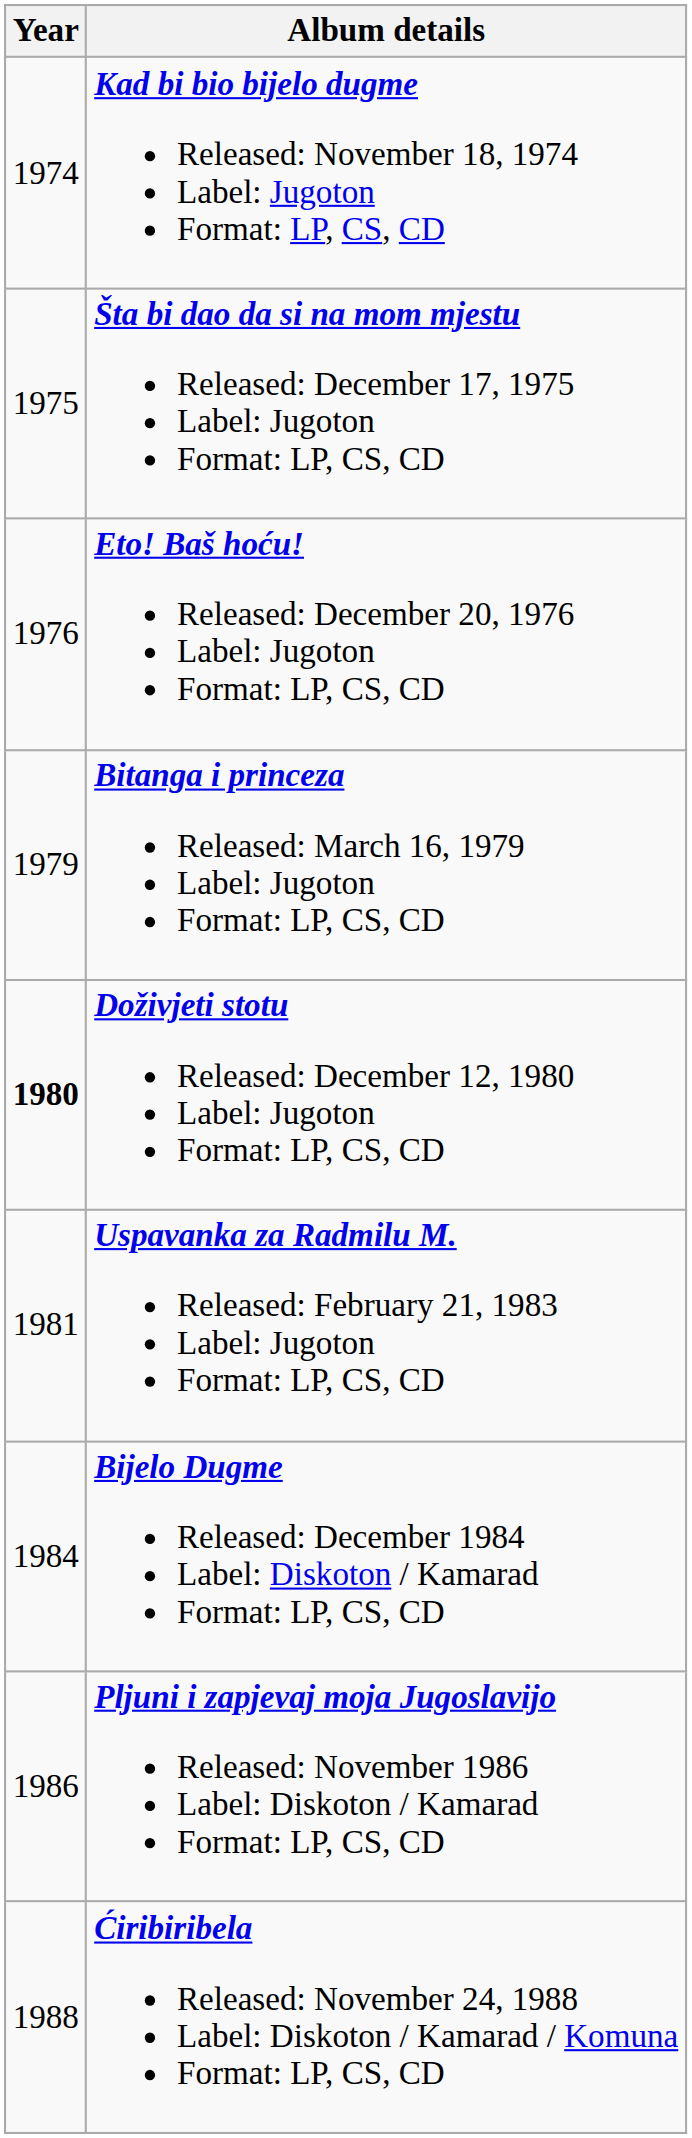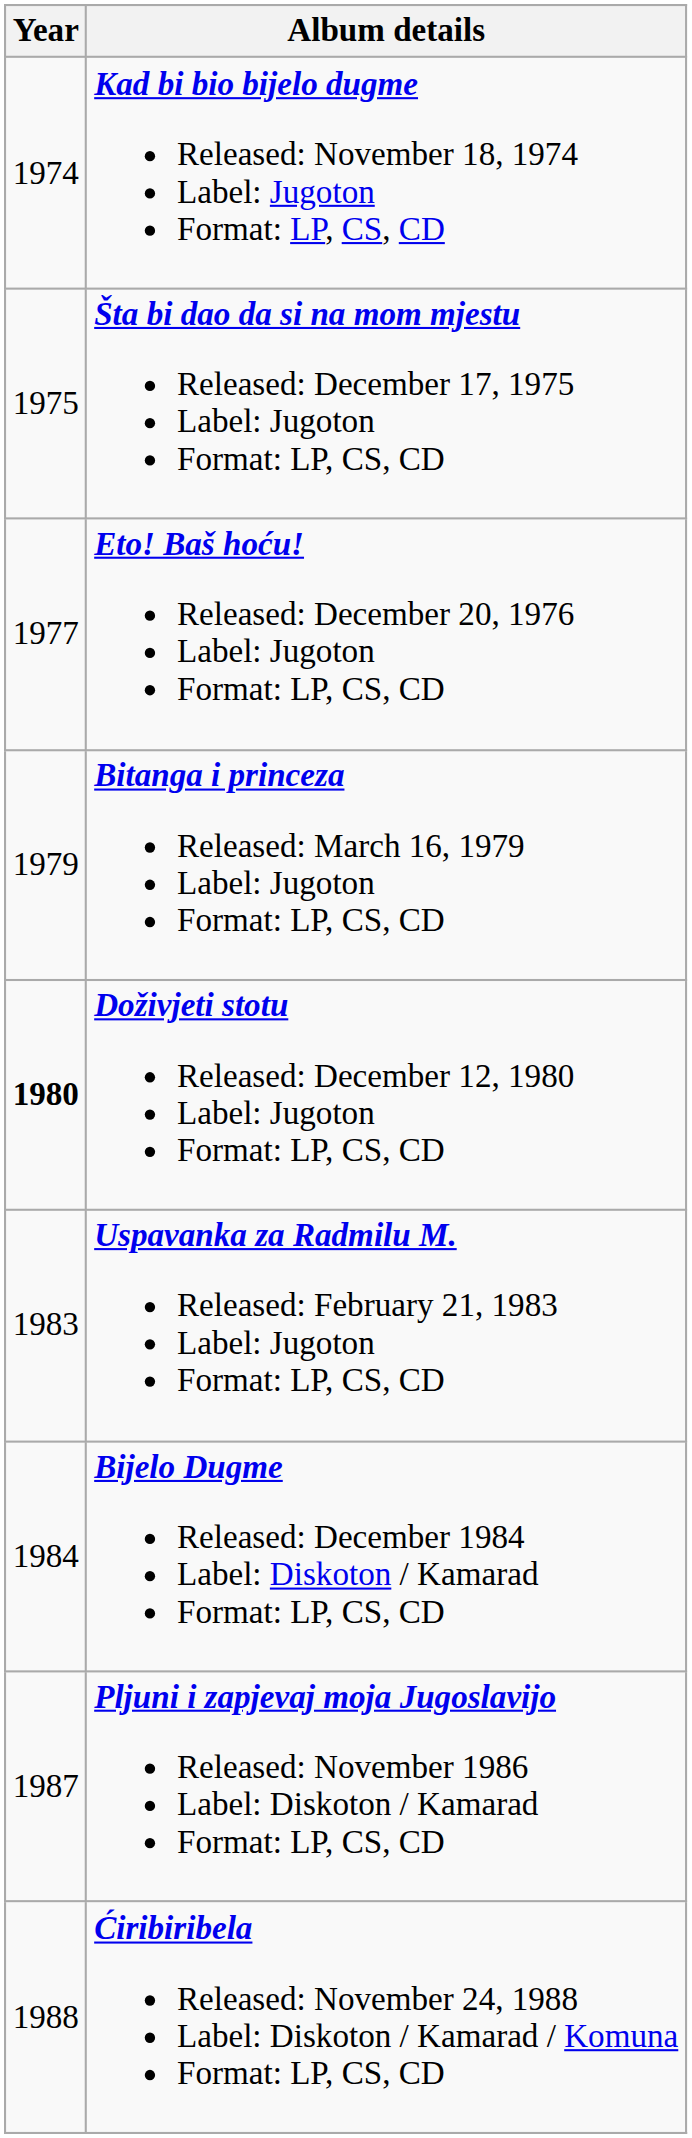(46, 633) 1976 -> (46, 633) 1977
(46, 1325) 1981 -> (46, 1325) 1983
(46, 1786) 1986 -> (46, 1786) 1987
